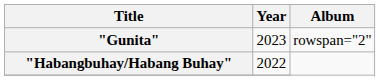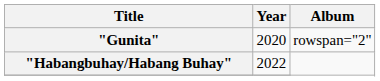(271, 39) 2023 -> (271, 39) 2020
